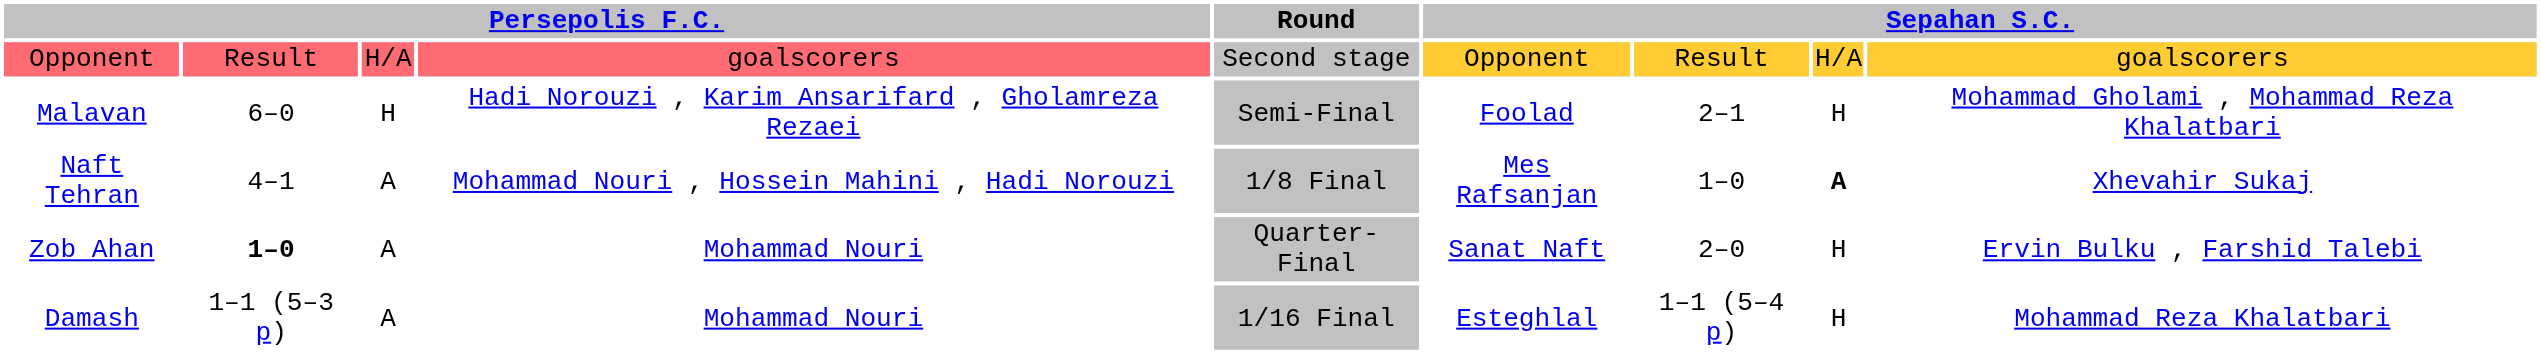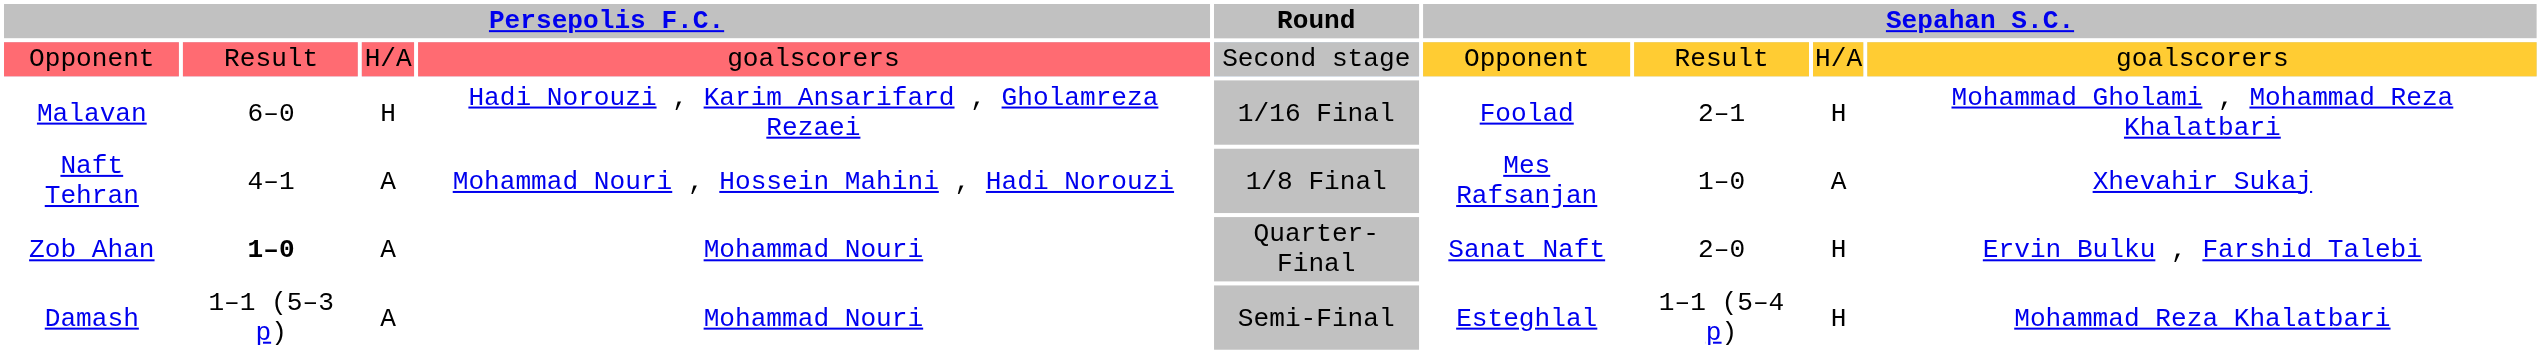(1316, 113) Semi-Final -> (1316, 113) 1/16 Final
(1839, 181) bold -> (1839, 181) normal
(1316, 318) 1/16 Final -> (1316, 318) Semi-Final
